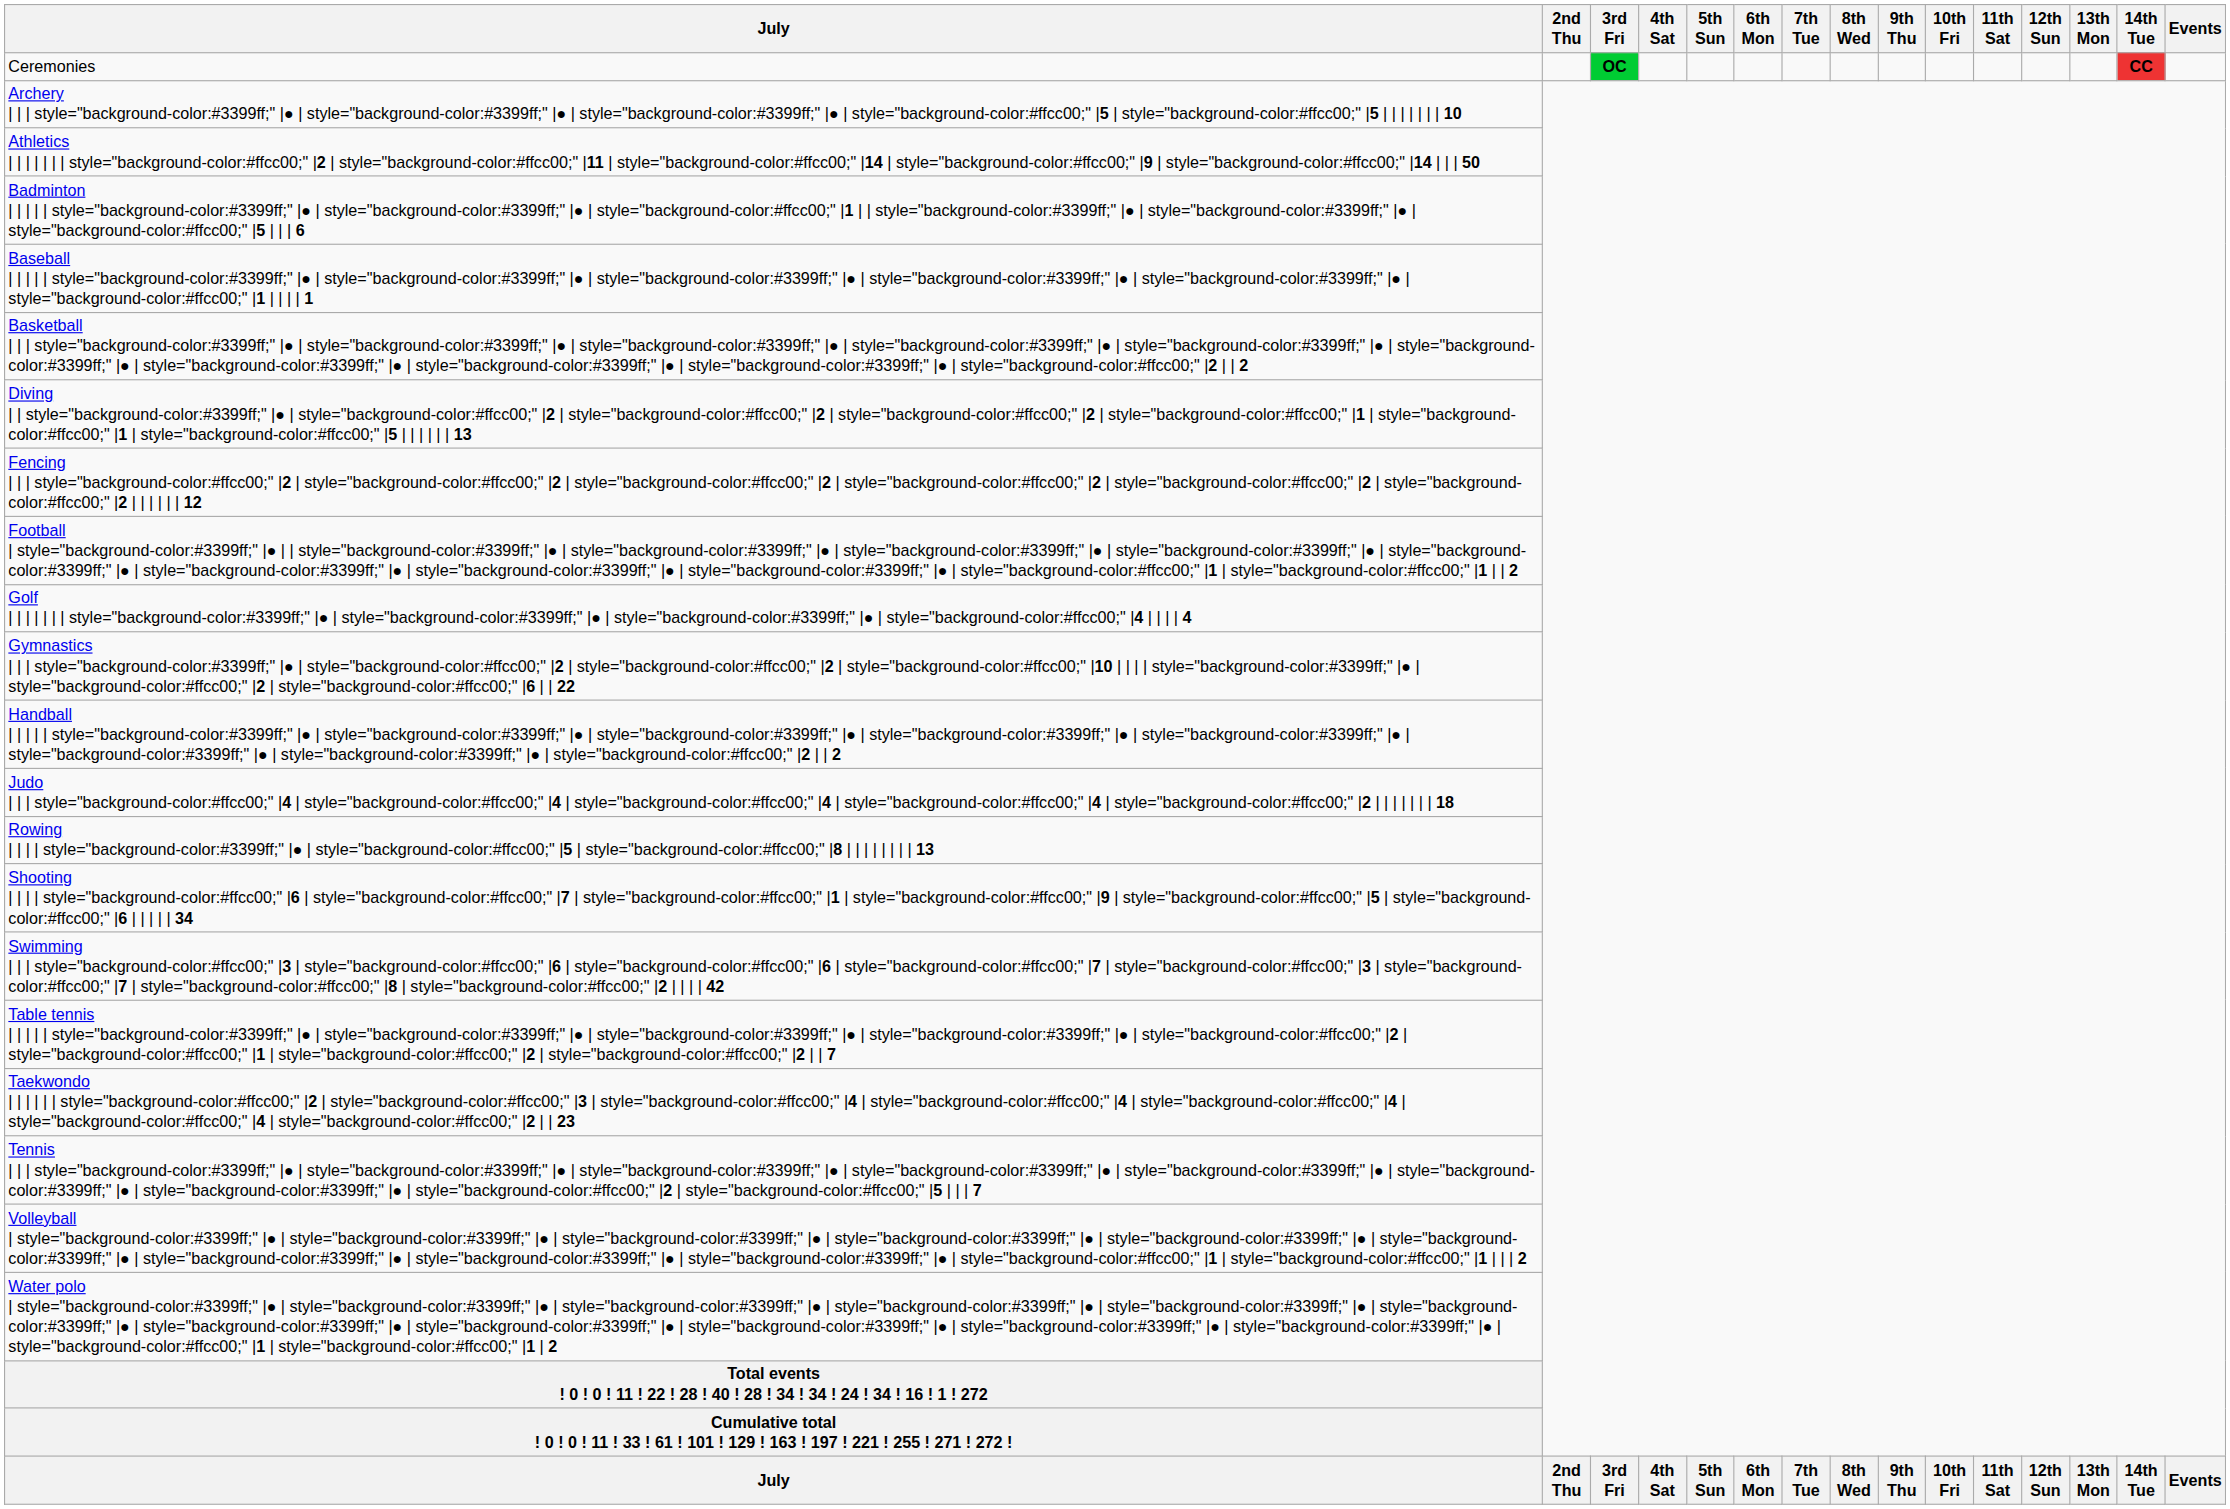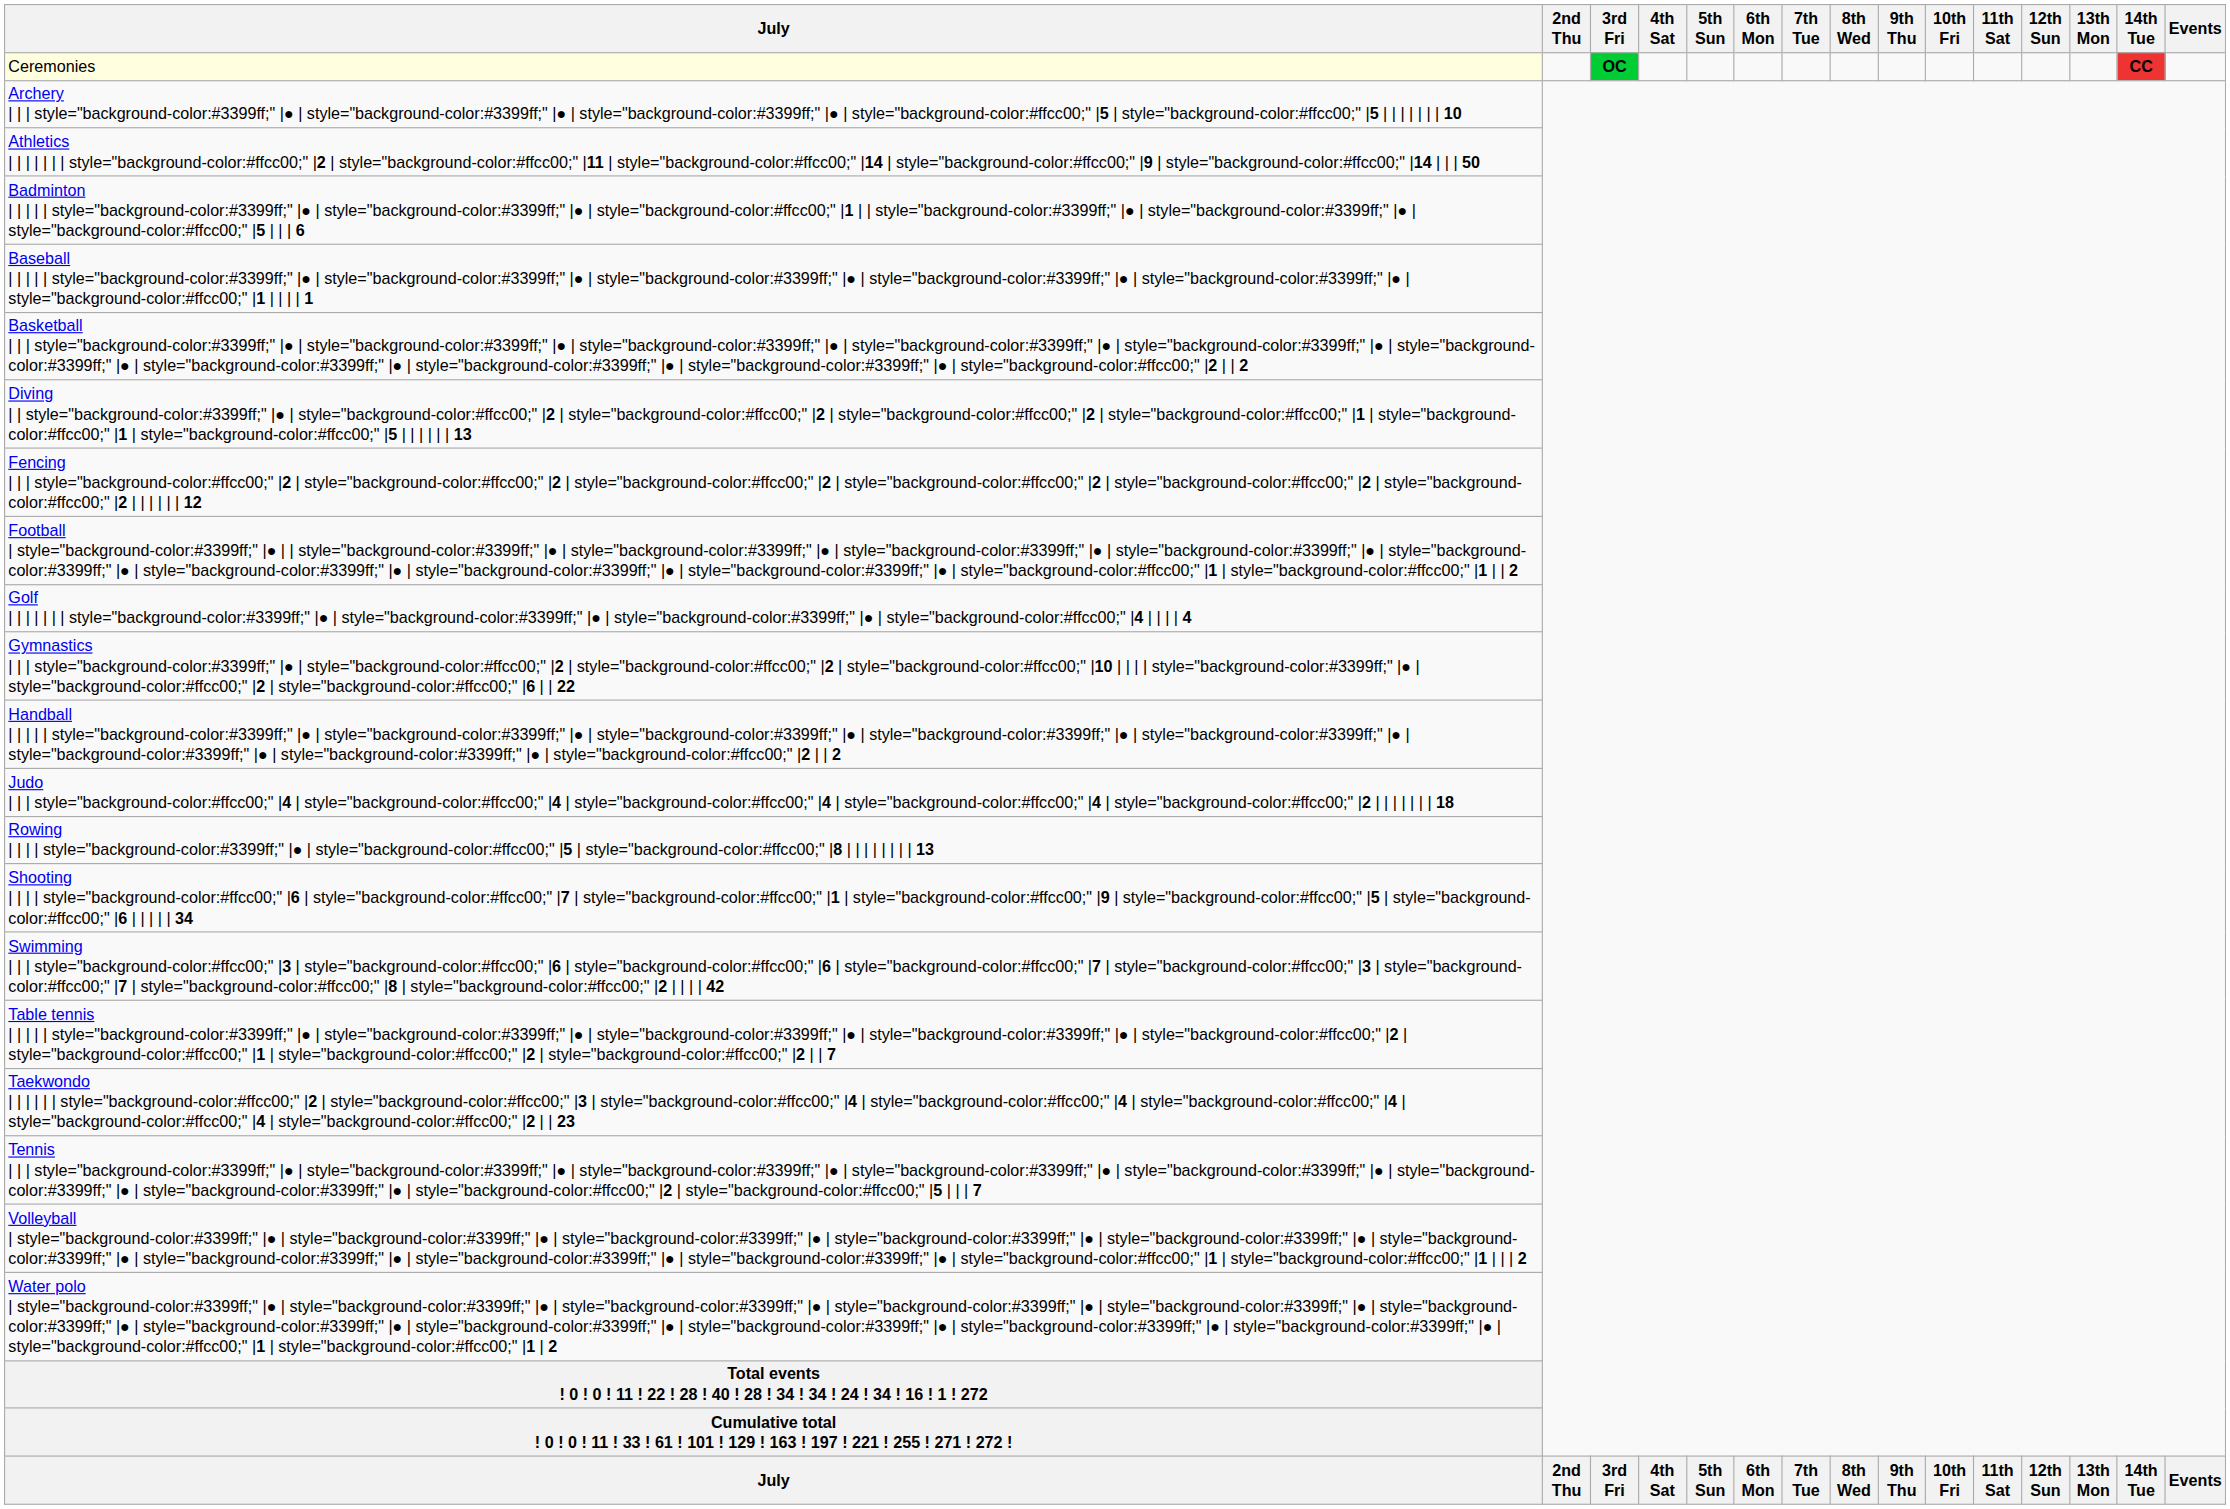(52, 66) no background -> (52, 66) lightyellow background
